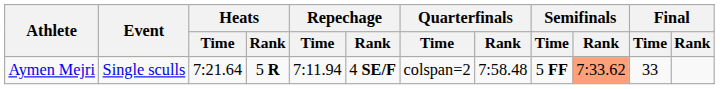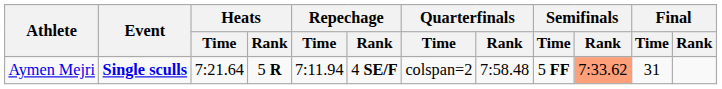(144, 70) normal -> (145, 70) bold
(650, 70) 33 -> (652, 70) 31
